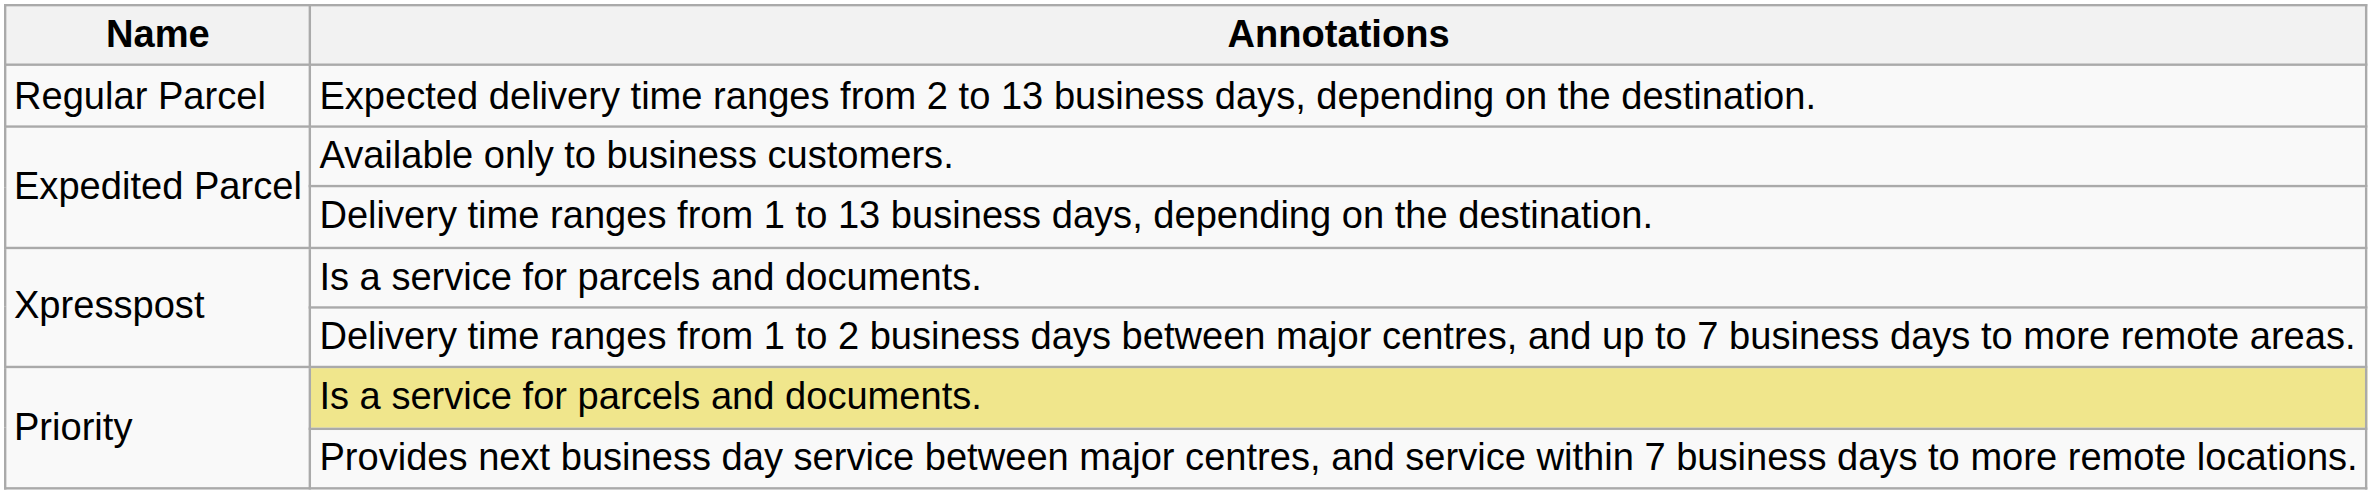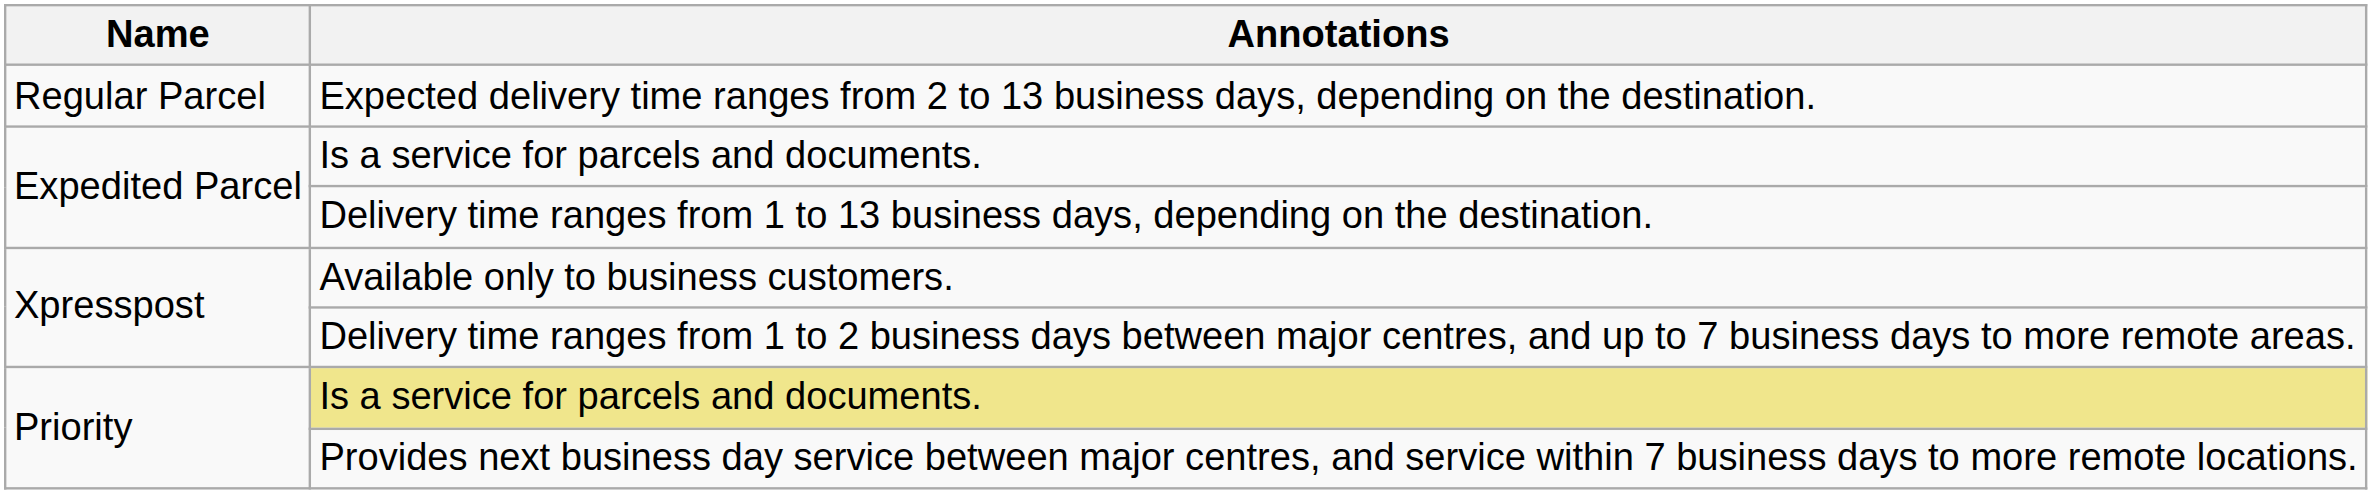(637, 155) Available only to business customers. -> (651, 155) Is a service for parcels and documents.
(651, 276) Is a service for parcels and documents. -> (637, 276) Available only to business customers.
